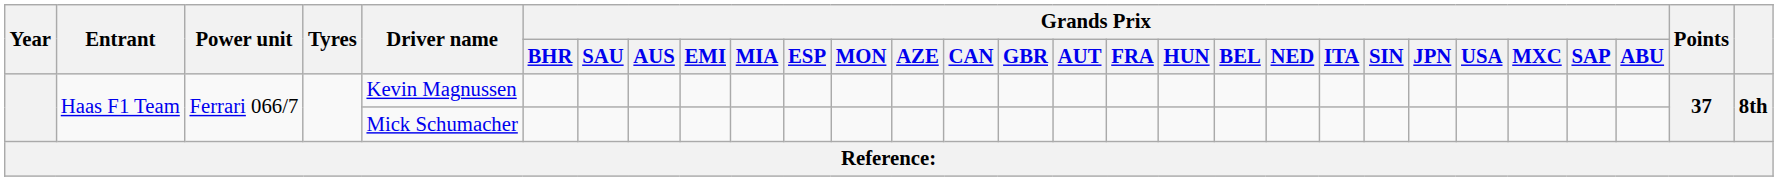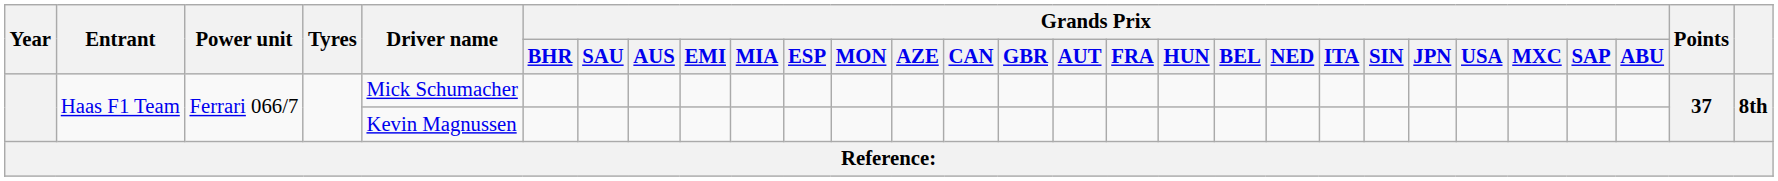(442, 90) Kevin Magnussen -> (442, 90) Mick Schumacher
(442, 124) Mick Schumacher -> (442, 124) Kevin Magnussen
